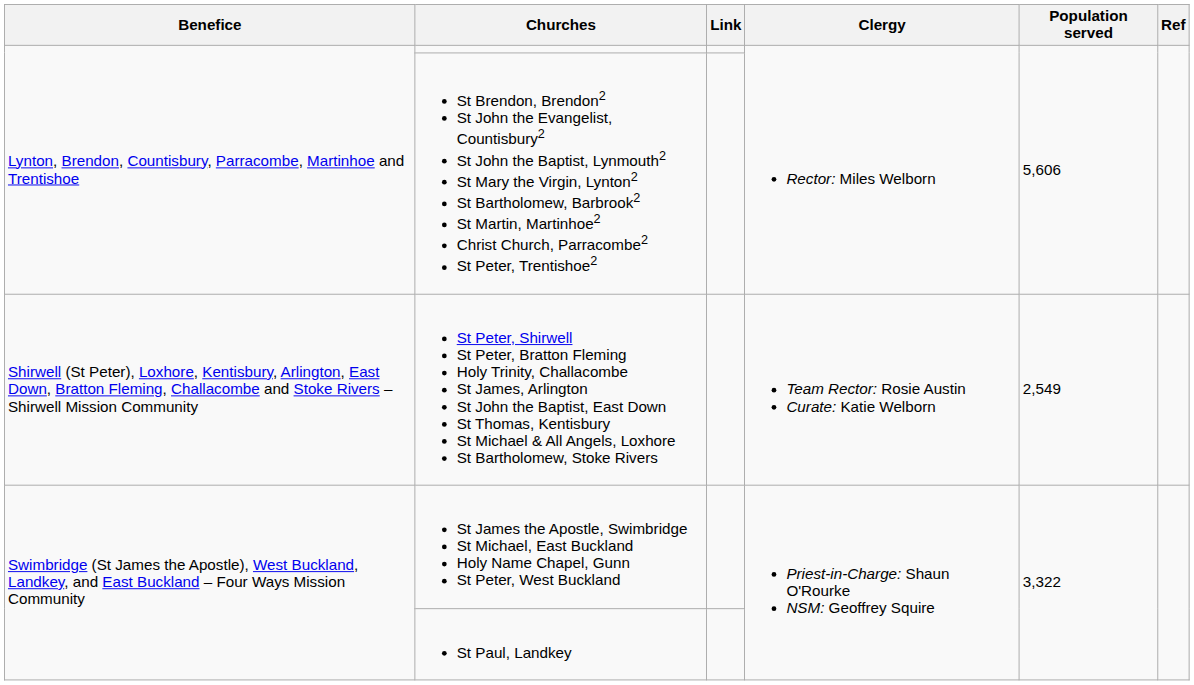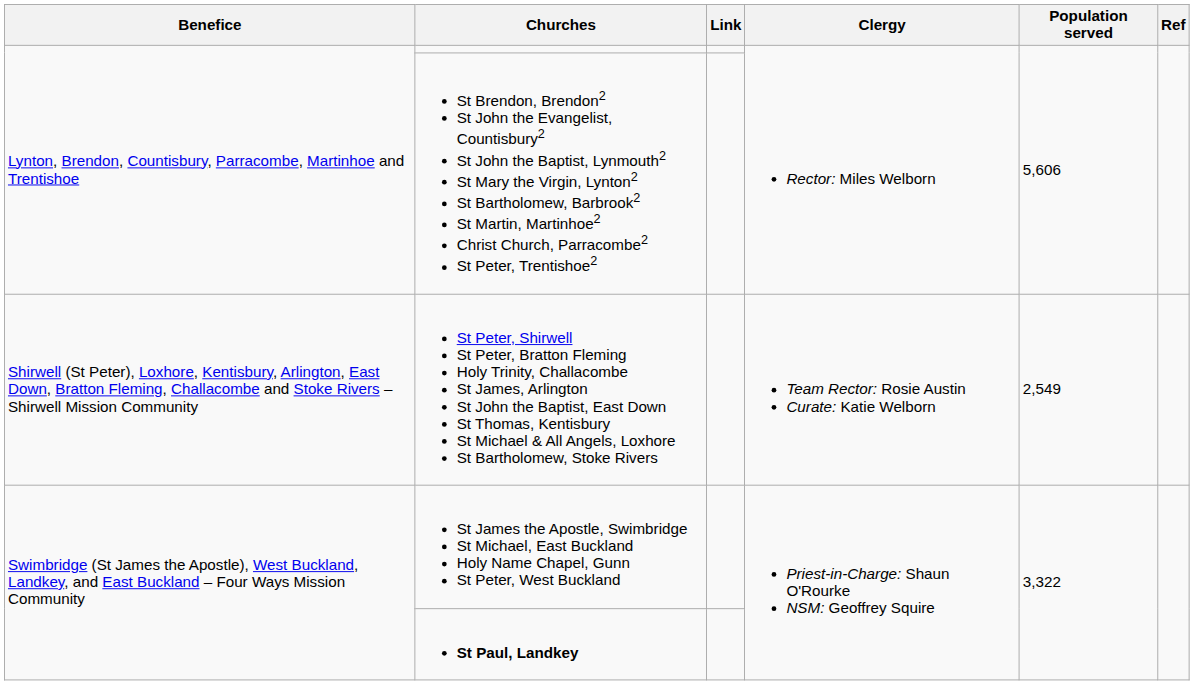(561, 653) normal -> (561, 653) bold
